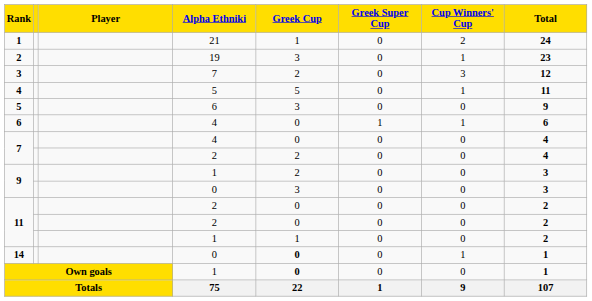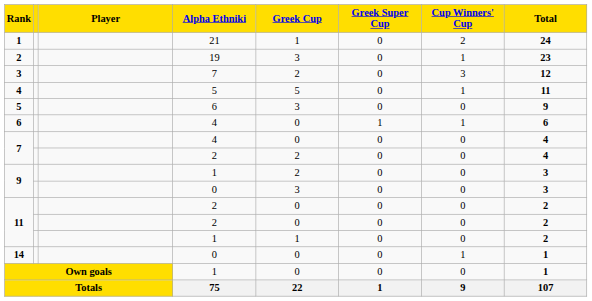(297, 255) bold -> (297, 255) normal
(297, 271) bold -> (297, 271) normal
